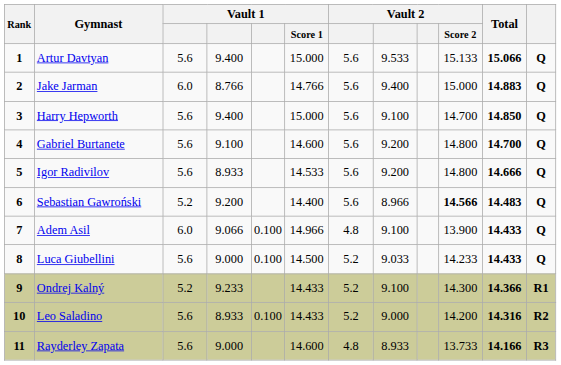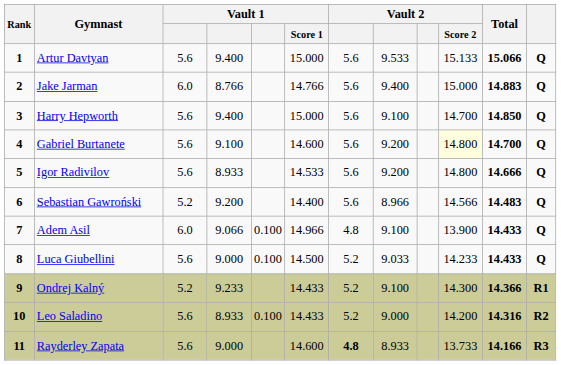(460, 144) no background -> (460, 144) lightyellow background
(460, 201) bold -> (460, 201) normal
(351, 345) normal -> (351, 345) bold
